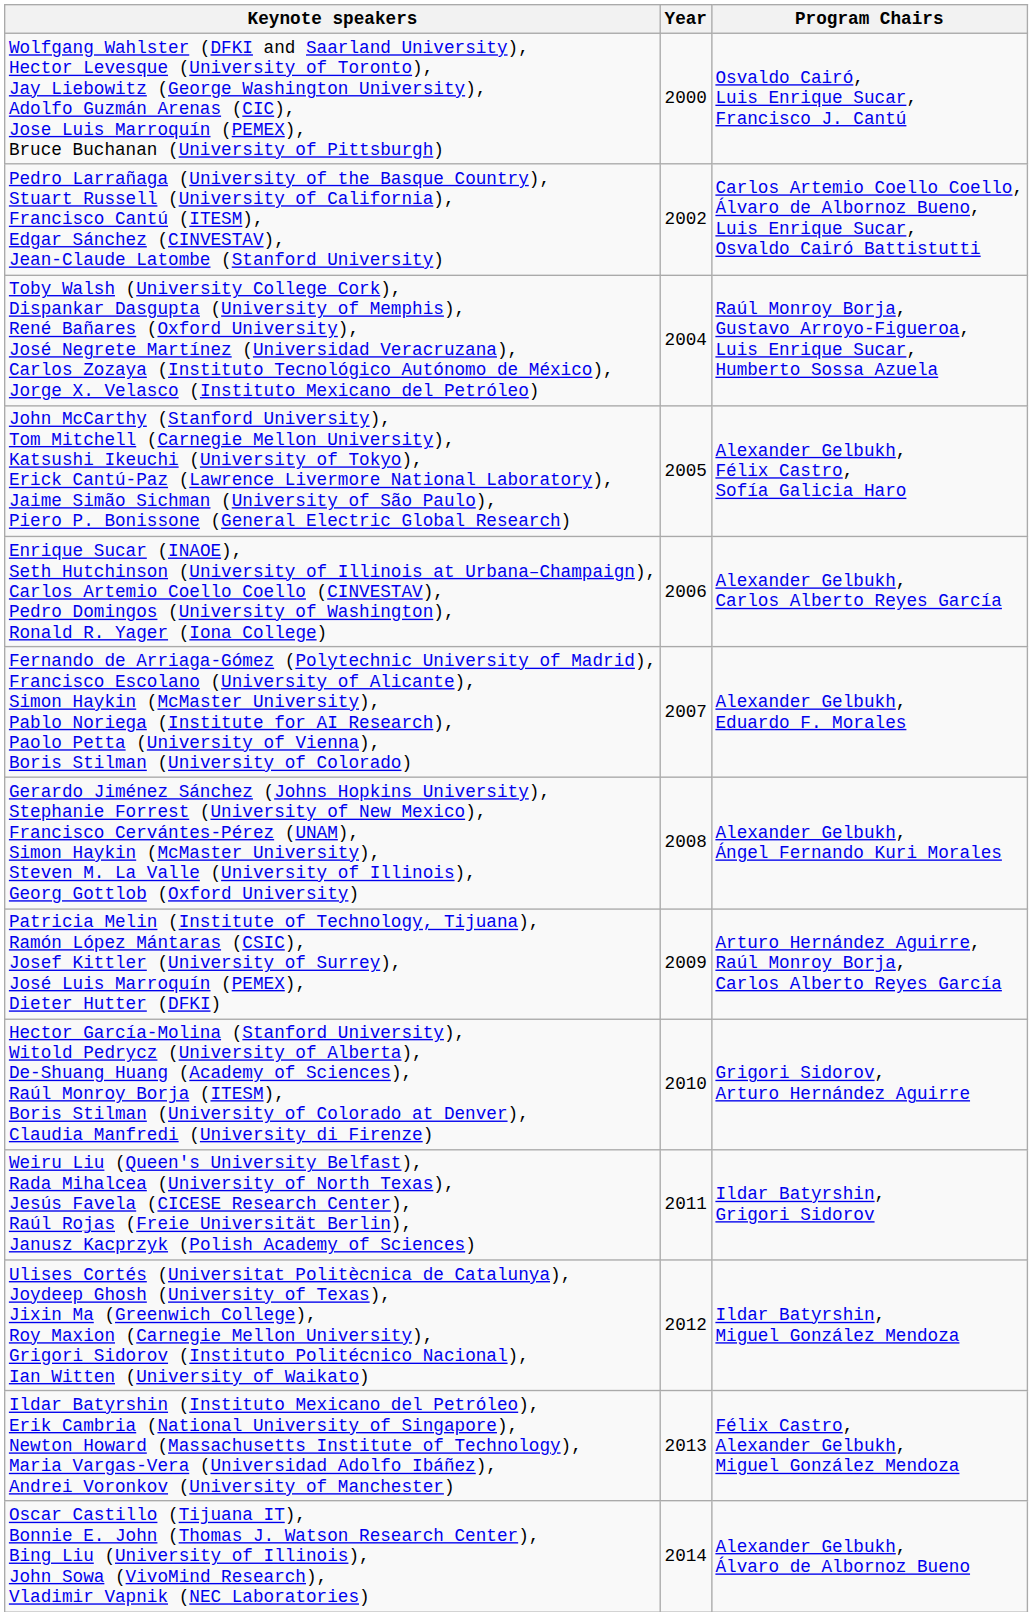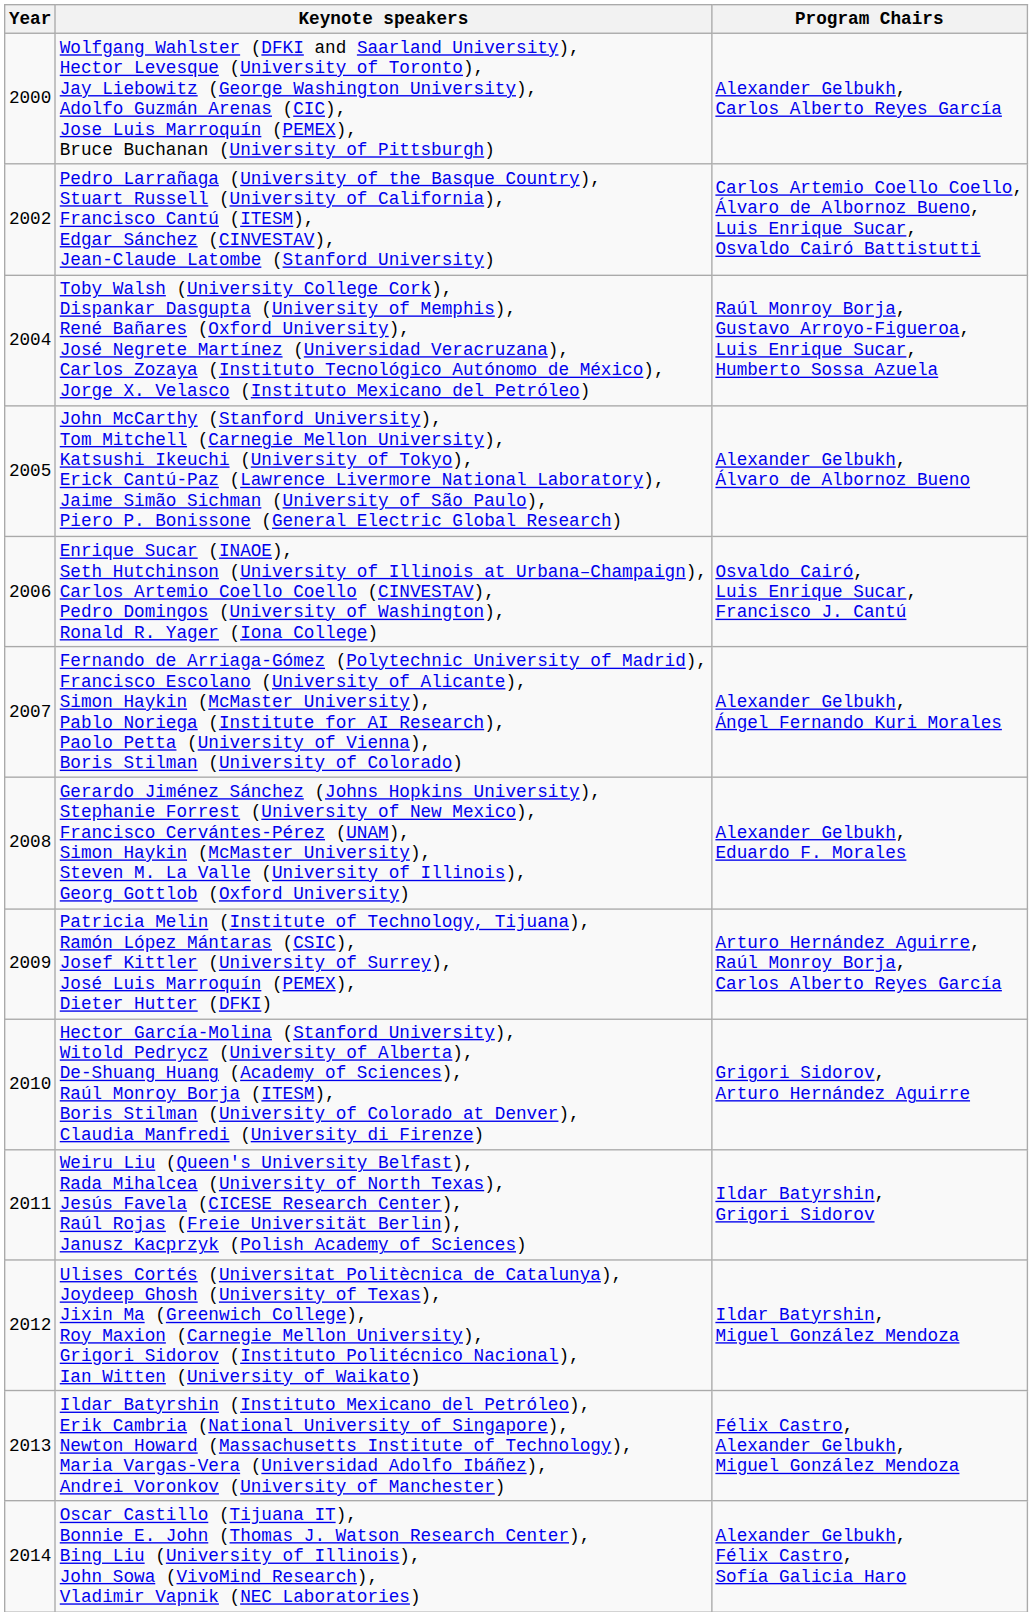columns swapped: (686, 19) <-> (332, 19)
(816, 99) Osvaldo Cairó, Luis Enrique Sucar, Francisco J. Cantú -> (859, 99) Alexander Gelbukh, Carlos Alberto Reyes García
(811, 471) Alexander Gelbukh, Félix Castro, Sofía Galicia Haro -> (843, 471) Alexander Gelbukh, Álvaro de Albornoz Bueno
(859, 592) Alexander Gelbukh, Carlos Alberto Reyes García -> (816, 592) Osvaldo Cairó, Luis Enrique Sucar, Francisco J. Cantú
(811, 712) Alexander Gelbukh, Eduardo F. Morales -> (859, 712) Alexander Gelbukh, Ángel Fernando Kuri Morales
(859, 843) Alexander Gelbukh, Ángel Fernando Kuri Morales -> (811, 843) Alexander Gelbukh, Eduardo F. Morales
(843, 1556) Alexander Gelbukh, Álvaro de Albornoz Bueno -> (811, 1556) Alexander Gelbukh, Félix Castro, Sofía Galicia Haro
